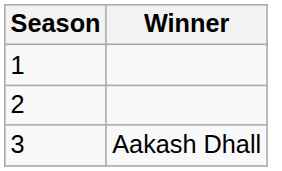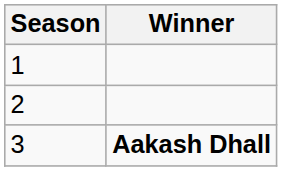(187, 144) normal -> (192, 144) bold
